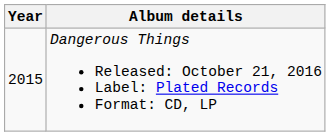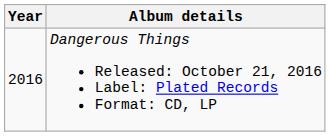(26, 80) 2015 -> (26, 80) 2016
